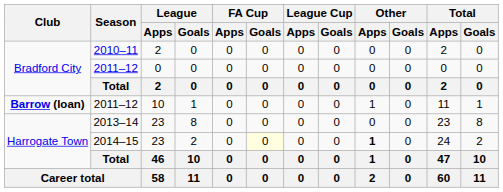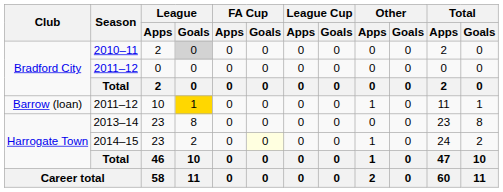(194, 50) no background -> (194, 50) lightgrey background
(48, 104) bold -> (48, 104) normal
(194, 104) no background -> (194, 104) gold background
(372, 141) bold -> (372, 141) normal
